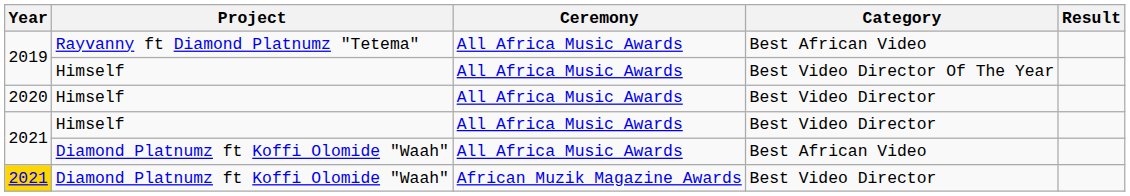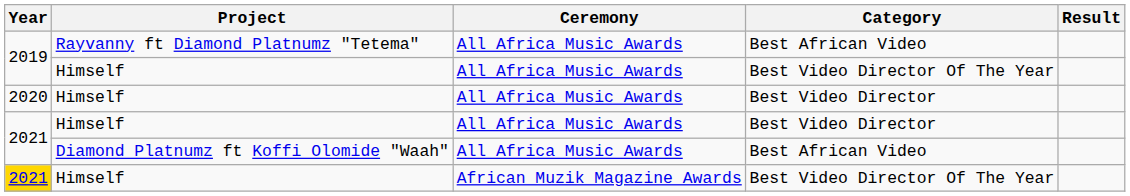(252, 178) Diamond Platnumz ft Koffi Olomide "Waah" -> (90, 178) Himself
(843, 178) Best Video Director -> (902, 178) Best Video Director Of The Year
